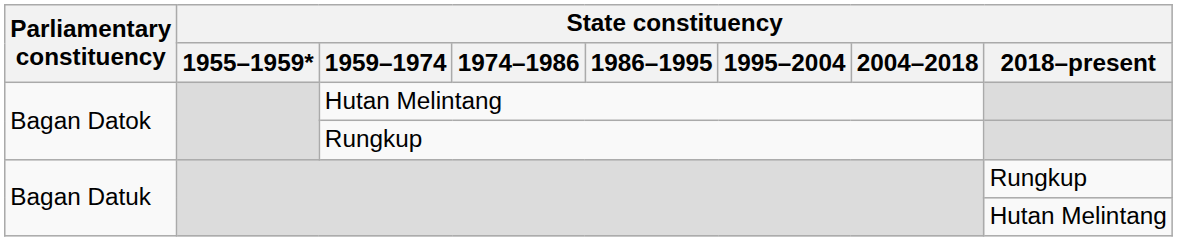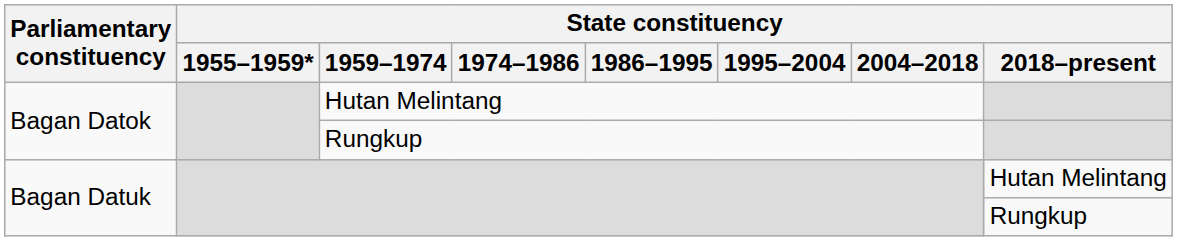(1038, 178) Rungkup -> (1078, 178) Hutan Melintang
(1078, 216) Hutan Melintang -> (1038, 216) Rungkup
